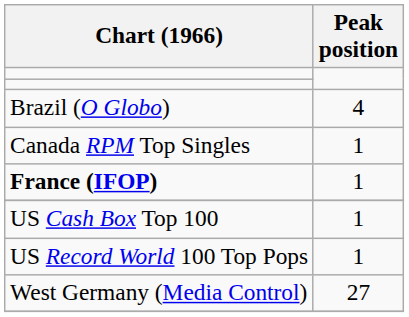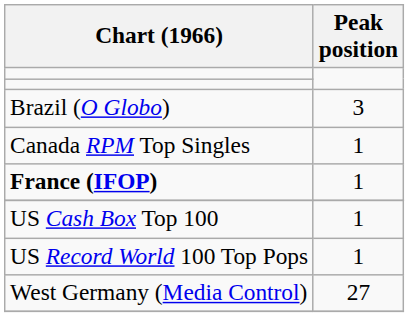(358, 107) 4 -> (358, 107) 3
